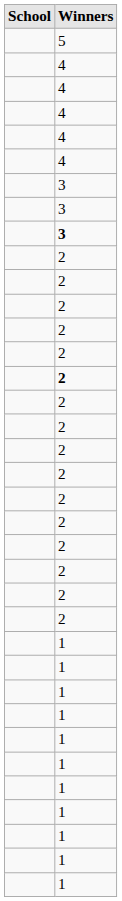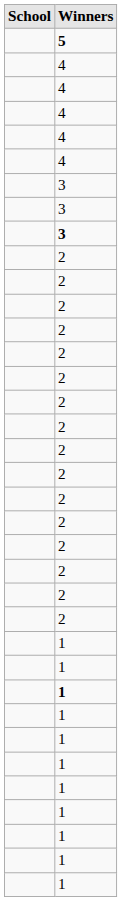(62, 40) normal -> (62, 40) bold
(62, 378) bold -> (62, 378) normal
(62, 691) normal -> (62, 691) bold
